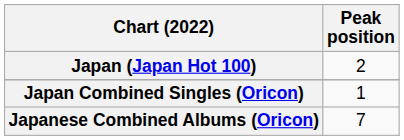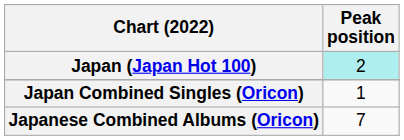(361, 65) no background -> (361, 65) paleturquoise background
